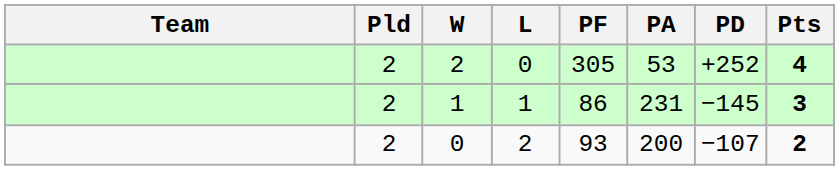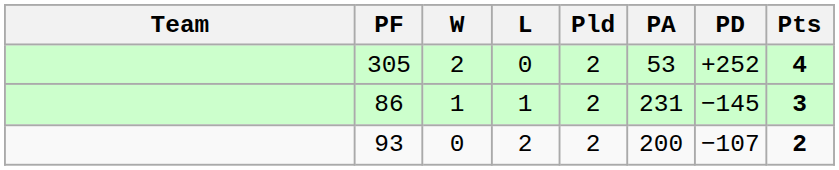columns swapped: (389, 25) <-> (593, 25)
